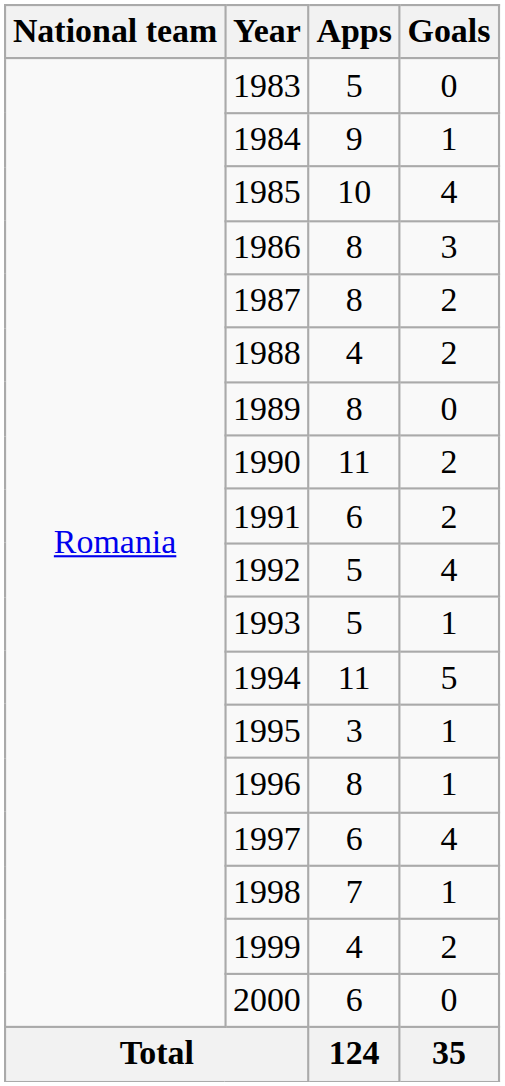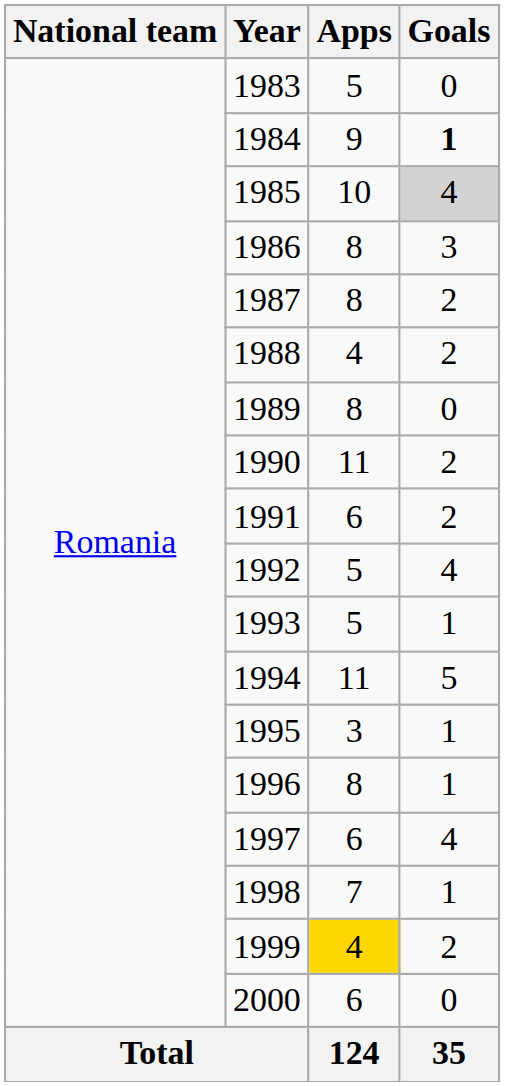(449, 138) normal -> (449, 138) bold
(449, 192) no background -> (449, 192) lightgrey background
(354, 945) no background -> (354, 945) gold background
